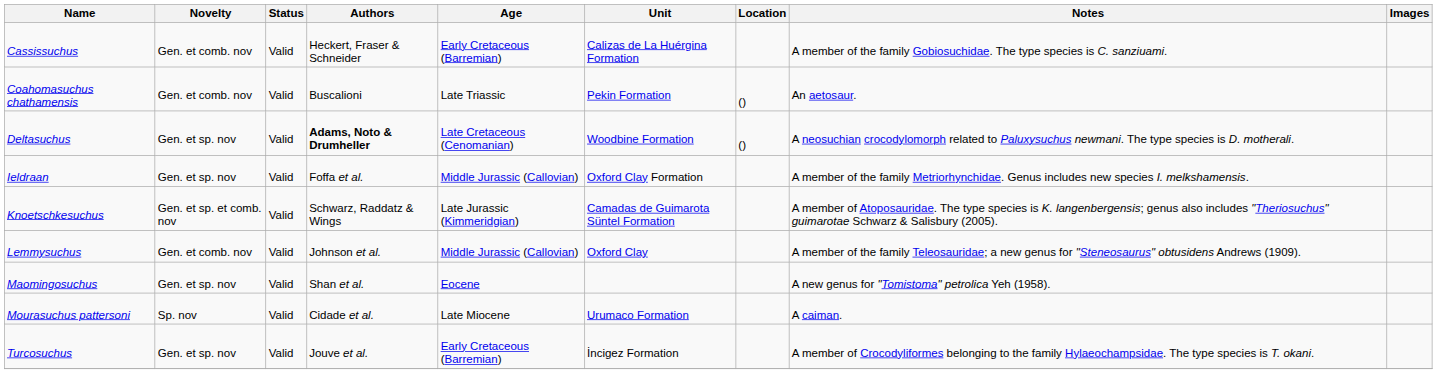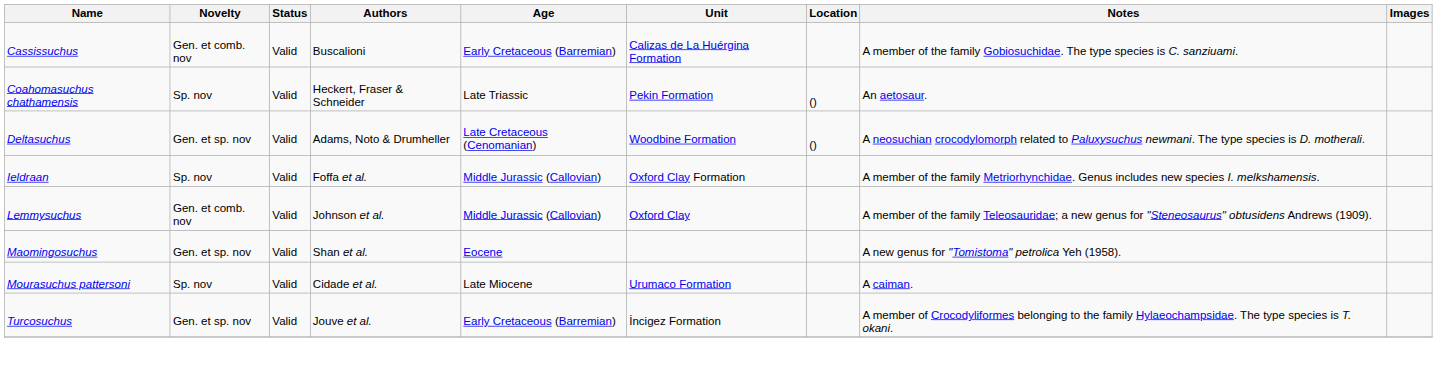(354, 51) Heckert, Fraser & Schneider -> (339, 51) Buscalioni
(205, 95) Gen. et comb. nov -> (192, 95) Sp. nov
(335, 95) Buscalioni -> (358, 95) Heckert, Fraser & Schneider
(350, 139) bold -> (381, 139) normal
(197, 177) Gen. et sp. nov -> (192, 177) Sp. nov
- row: (55, 215)
